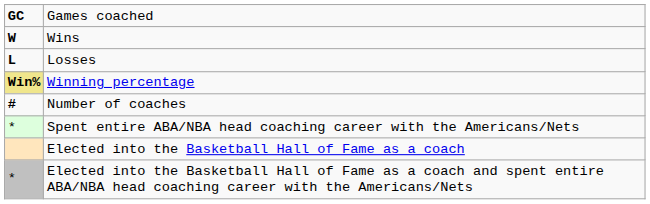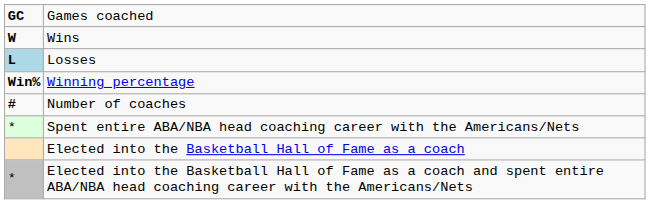(12, 60) no background -> (12, 60) lightblue background
(24, 82) khaki background -> (24, 82) no background
